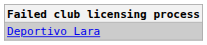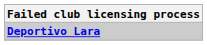(54, 31) normal -> (54, 31) bold
